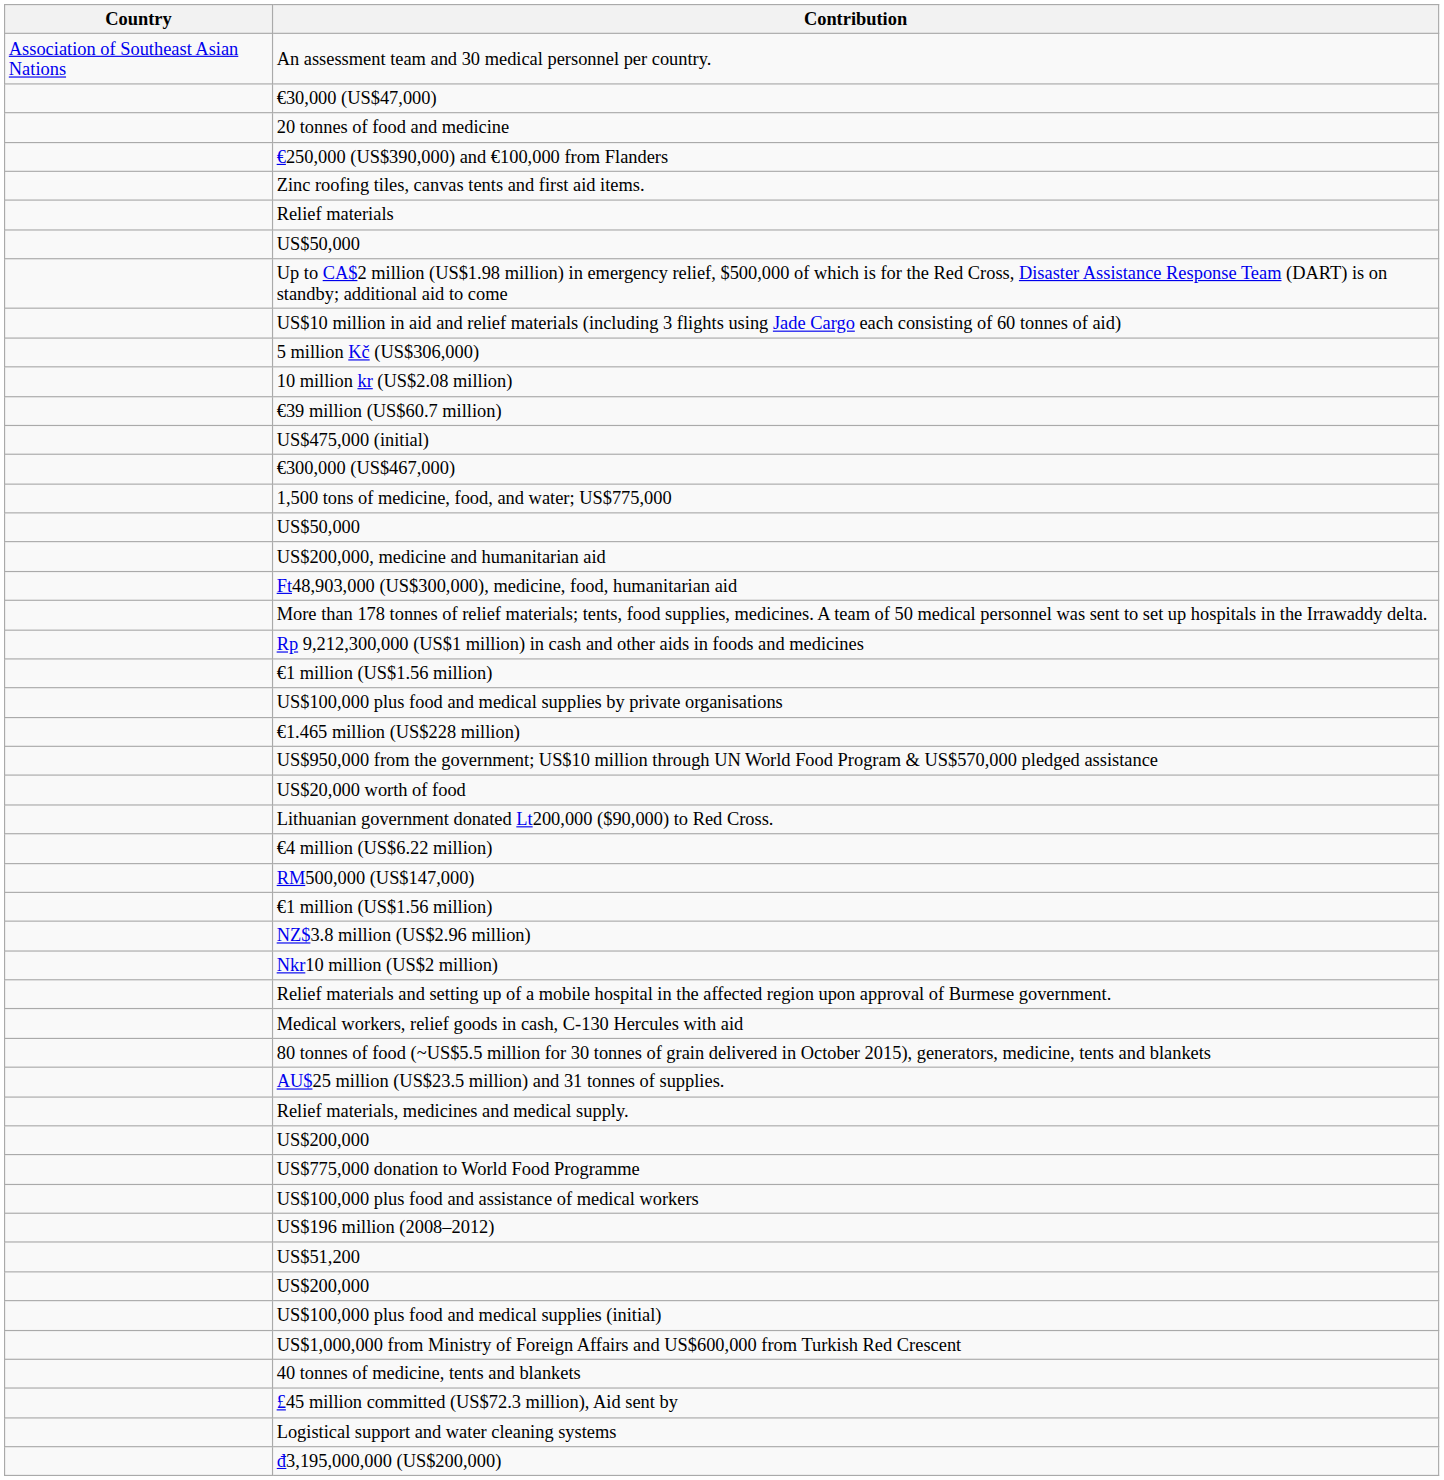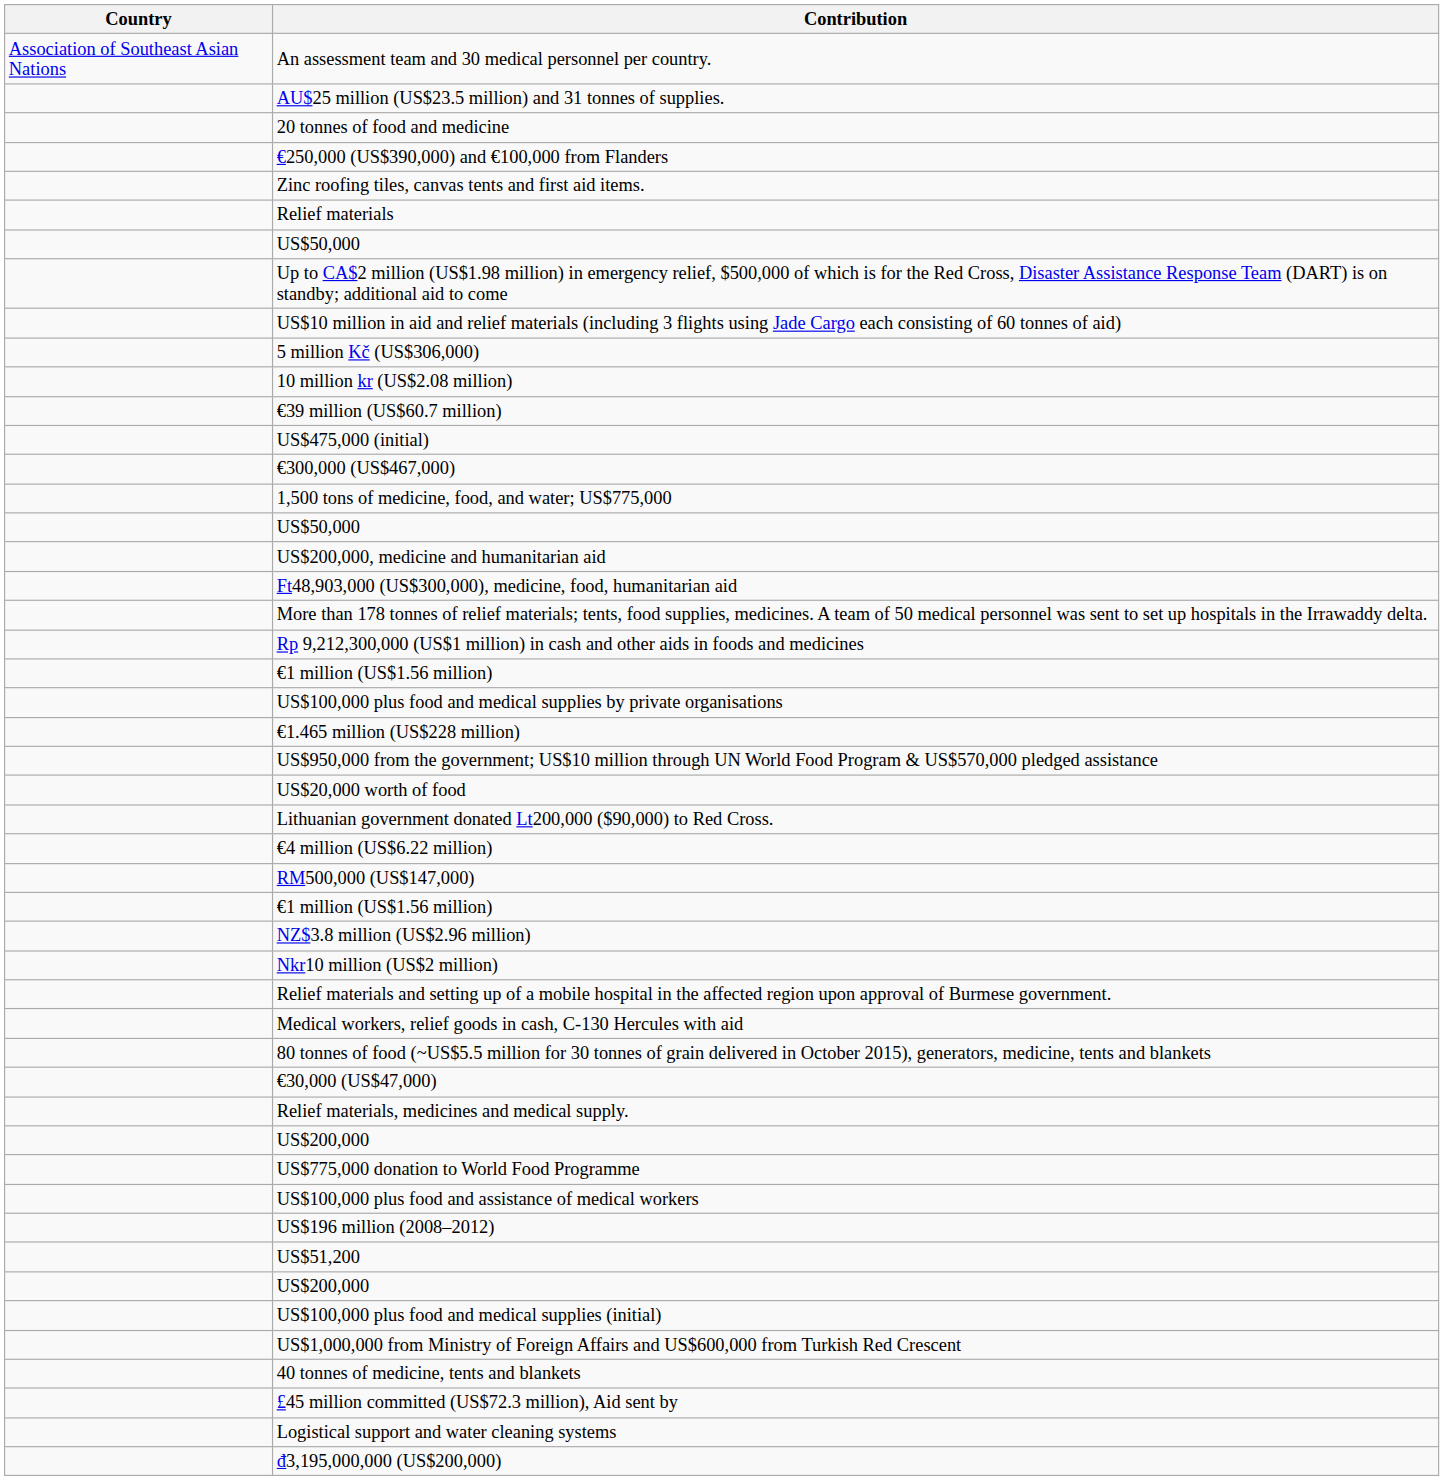(357, 98) €30,000 (US$47,000) -> (501, 98) AU$25 million (US$23.5 million) and 31 tonnes of supplies.
(501, 1081) AU$25 million (US$23.5 million) and 31 tonnes of supplies. -> (357, 1081) €30,000 (US$47,000)
